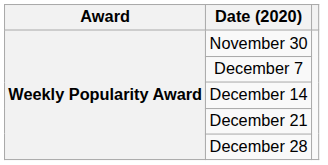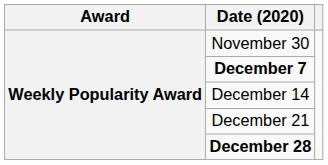(259, 69) normal -> (260, 69) bold
(259, 146) normal -> (260, 146) bold
